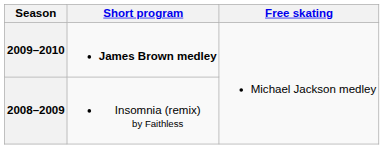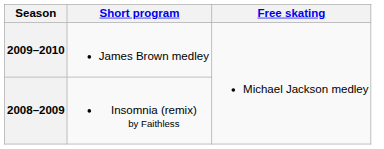(143, 56) bold -> (139, 56) normal
